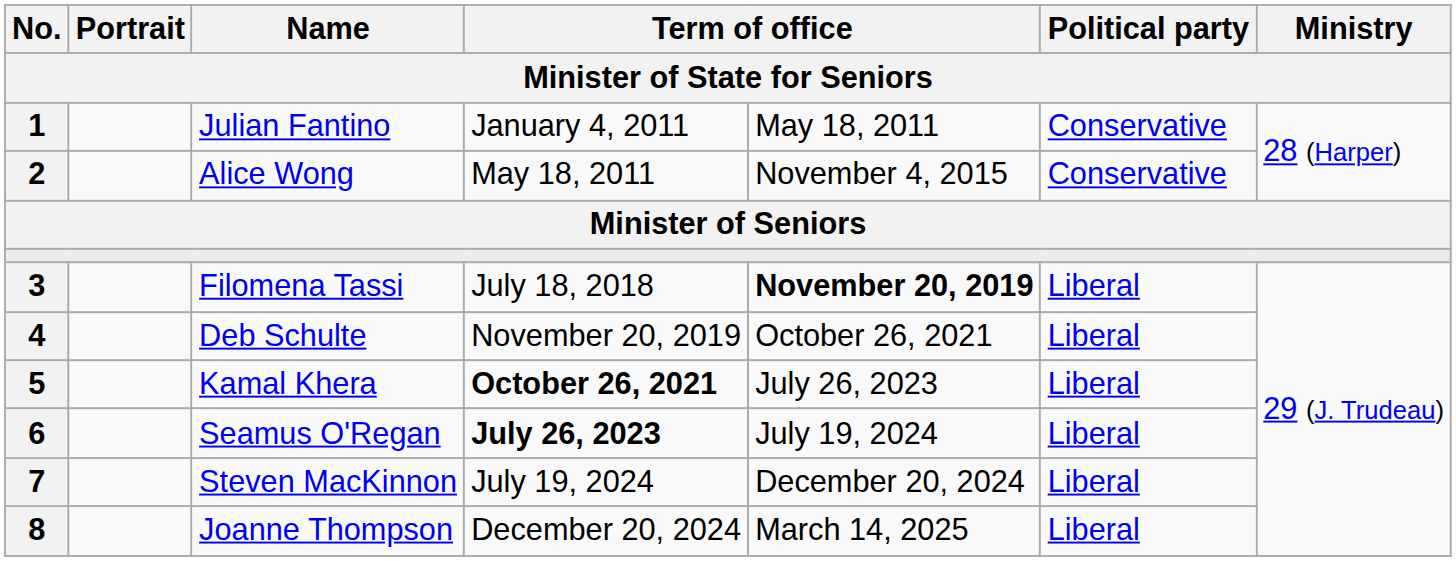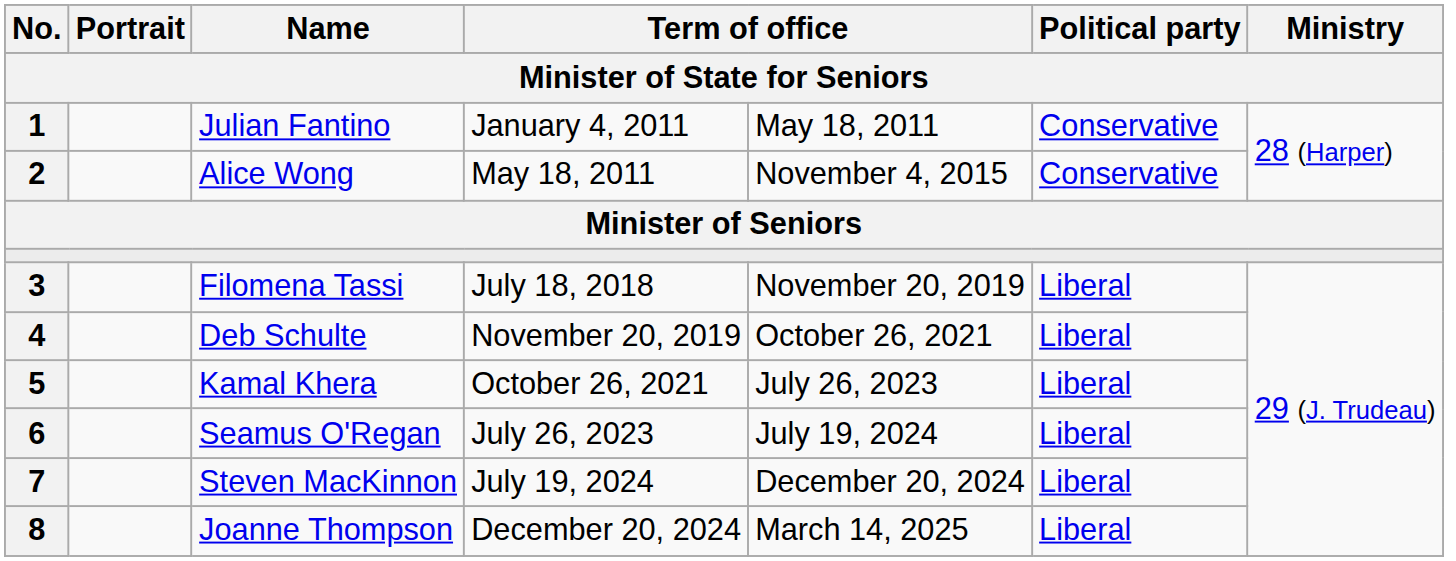(894, 286) bold -> (890, 286) normal
(594, 384) bold -> (590, 384) normal
(566, 432) bold -> (563, 432) normal
